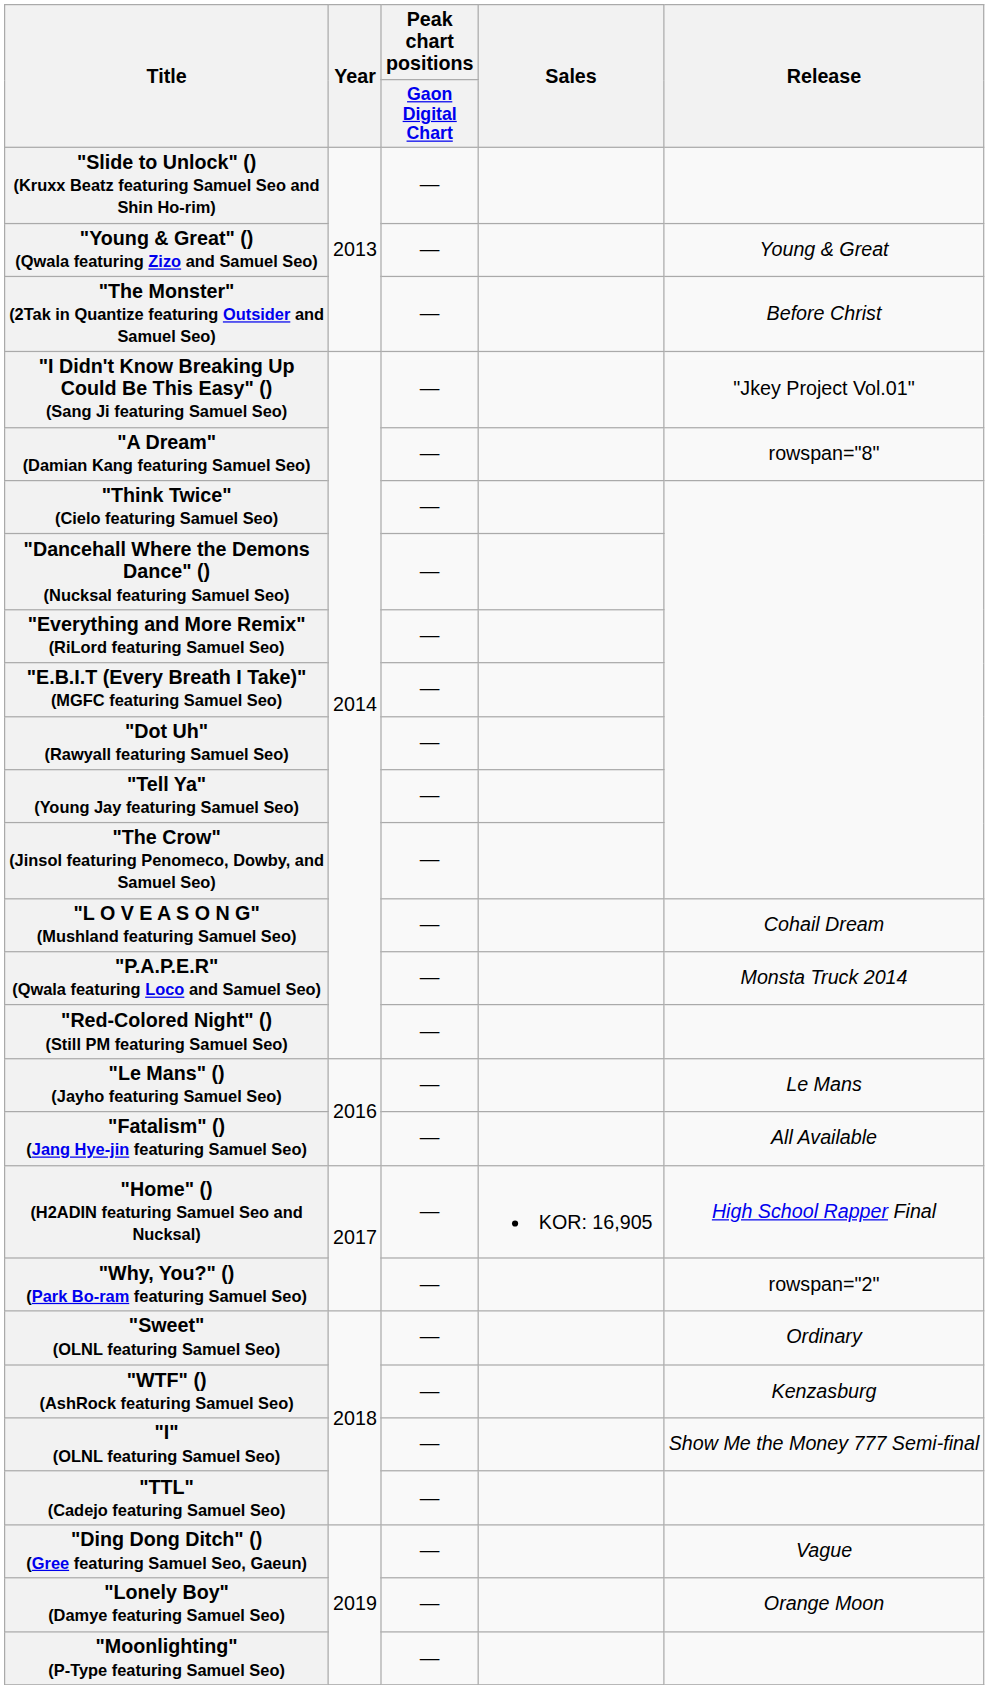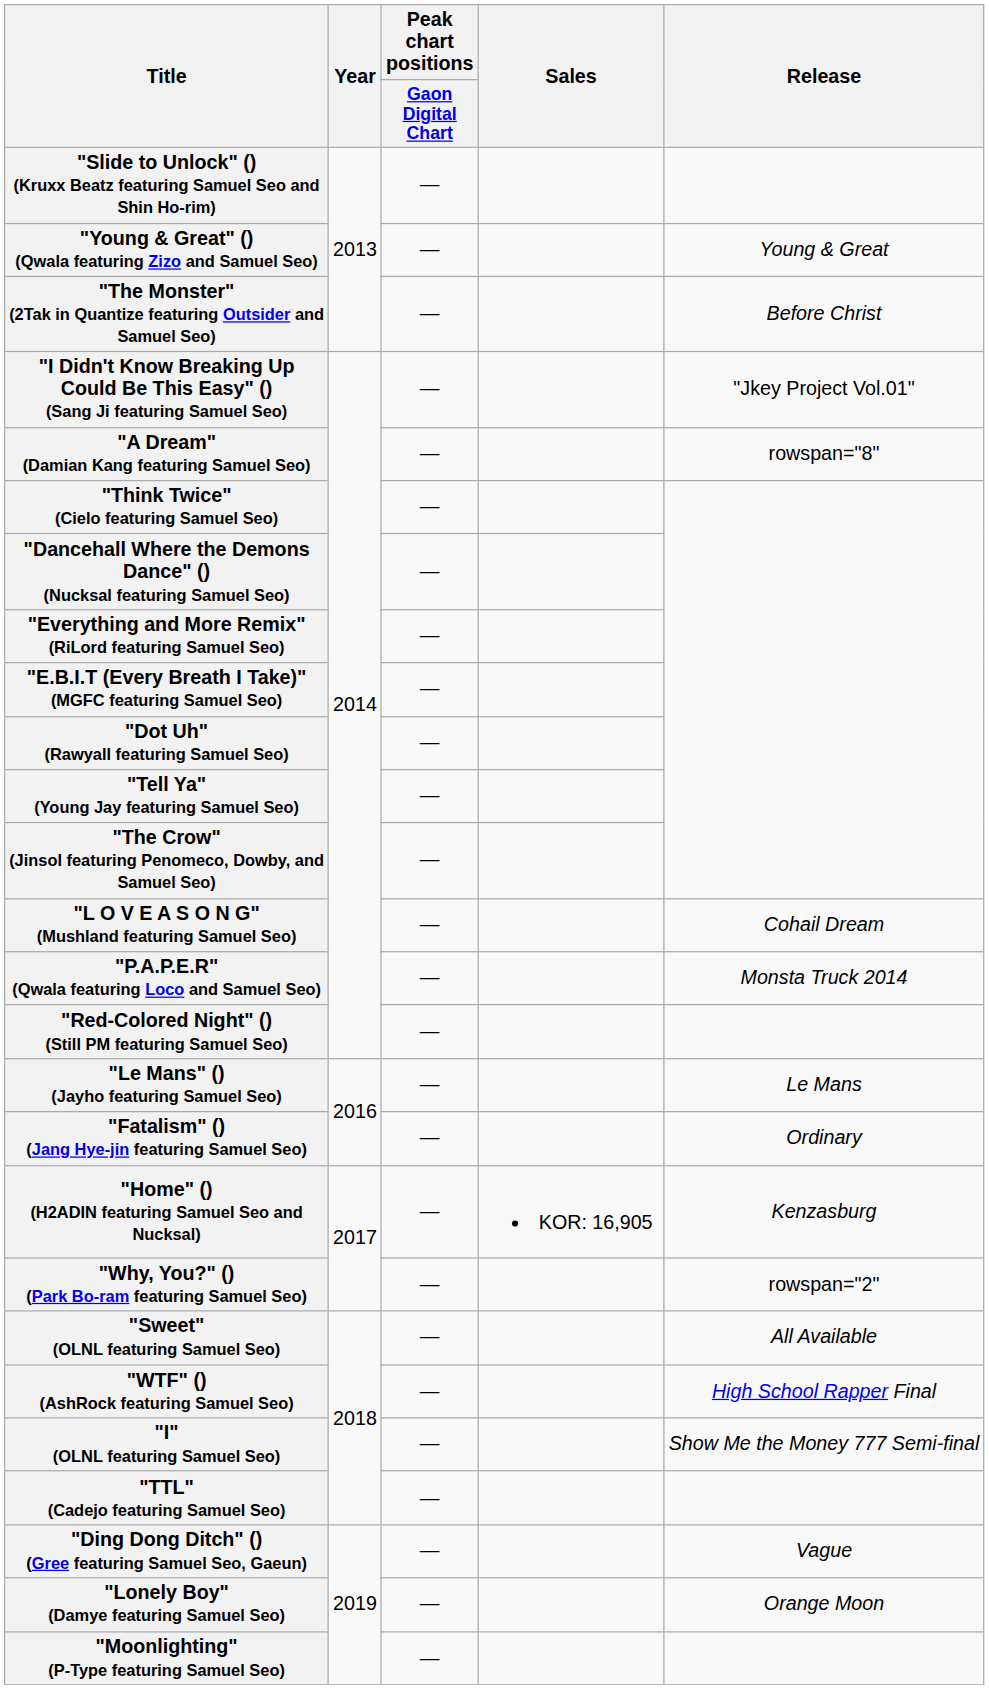(824, 1138) All Available -> (824, 1138) Ordinary
(824, 1211) High School Rapper Final -> (824, 1211) Kenzasburg
(824, 1337) Ordinary -> (824, 1337) All Available
(824, 1391) Kenzasburg -> (824, 1391) High School Rapper Final
